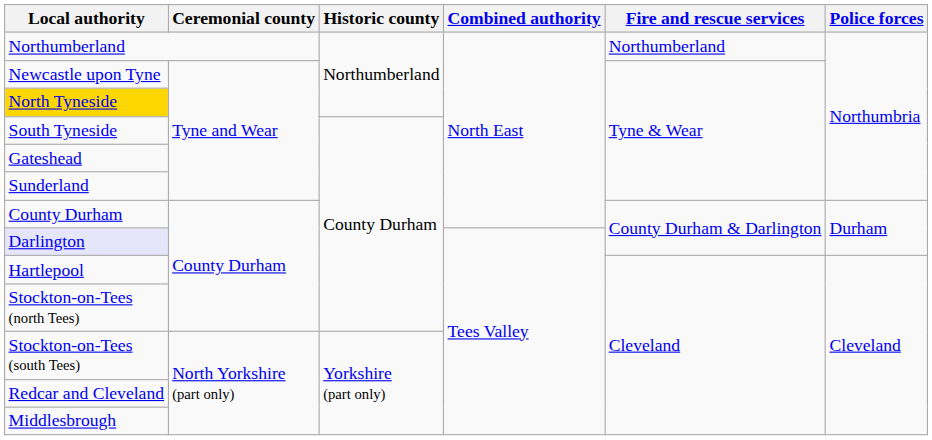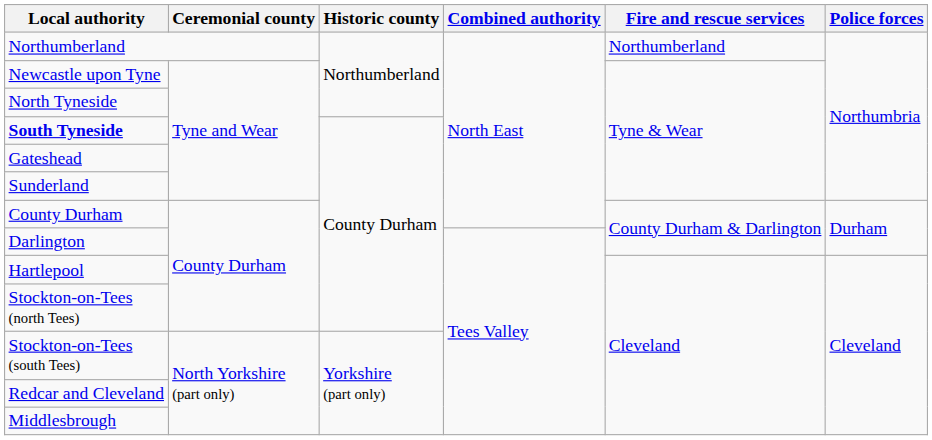(63, 102) gold background -> (63, 102) no background
(63, 130) normal -> (66, 130) bold
(47, 241) lavender background -> (47, 241) no background
